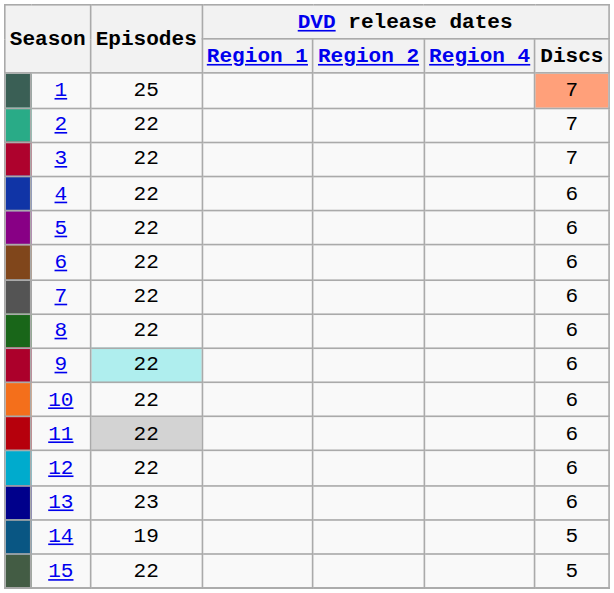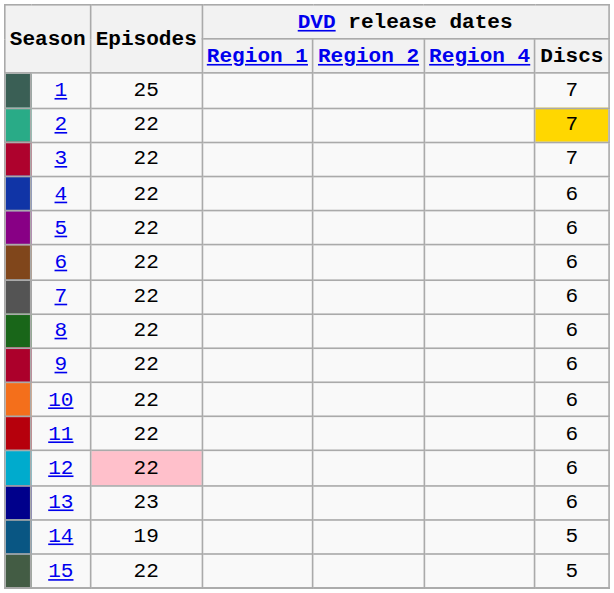(572, 91) lightsalmon background -> (572, 91) no background
(572, 125) no background -> (572, 125) gold background
(146, 365) paleturquoise background -> (146, 365) no background
(146, 434) lightgrey background -> (146, 434) no background
(146, 468) no background -> (146, 468) pink background
